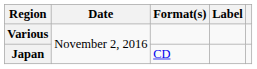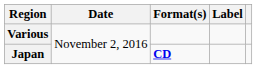(162, 53) normal -> (162, 53) bold
